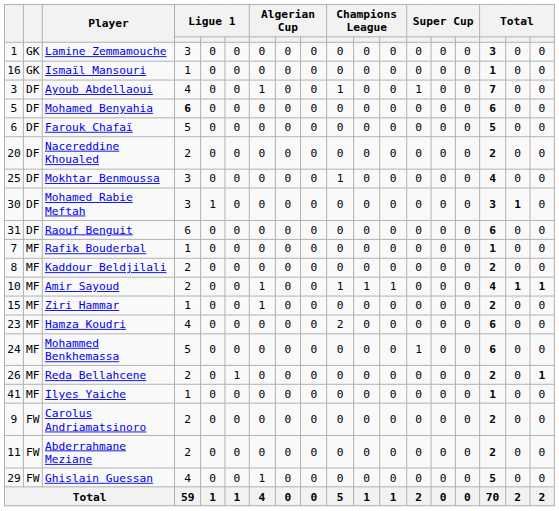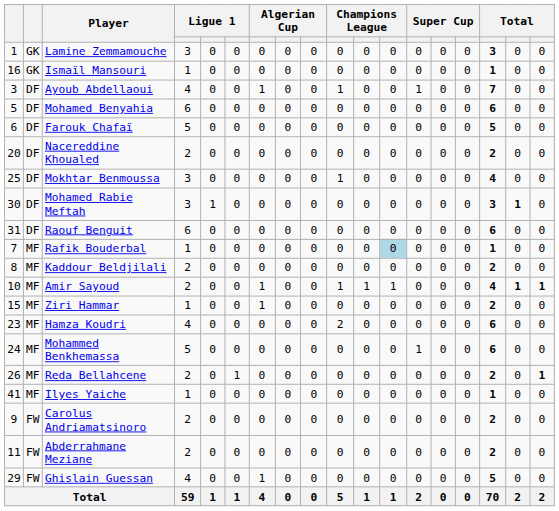(188, 109) bold -> (188, 109) normal
(393, 249) no background -> (393, 249) lightblue background
